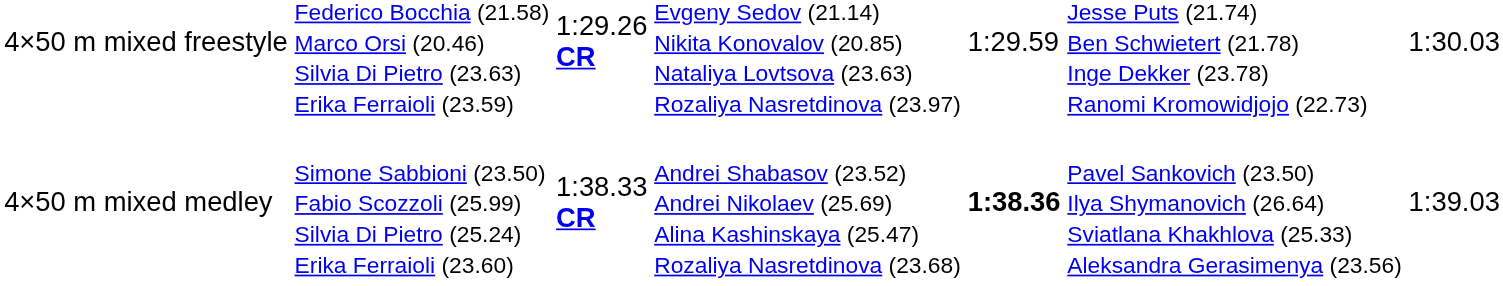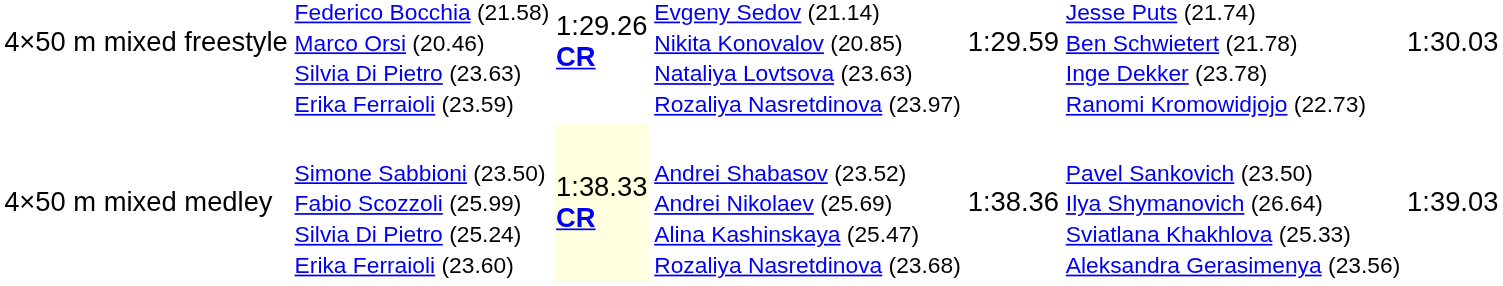(602, 202) no background -> (602, 202) lightyellow background
(1014, 202) bold -> (1013, 202) normal
